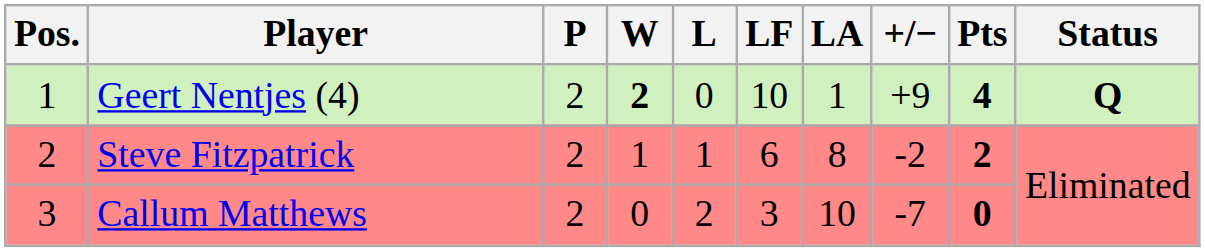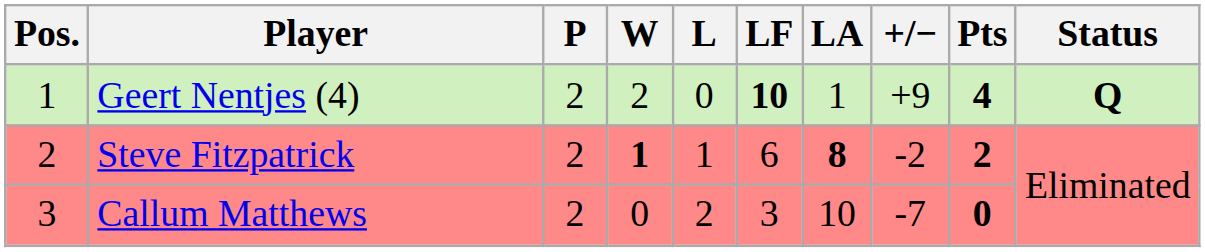(640, 94) bold -> (640, 94) normal
(769, 94) normal -> (769, 94) bold
(640, 154) normal -> (640, 154) bold
(837, 154) normal -> (837, 154) bold
